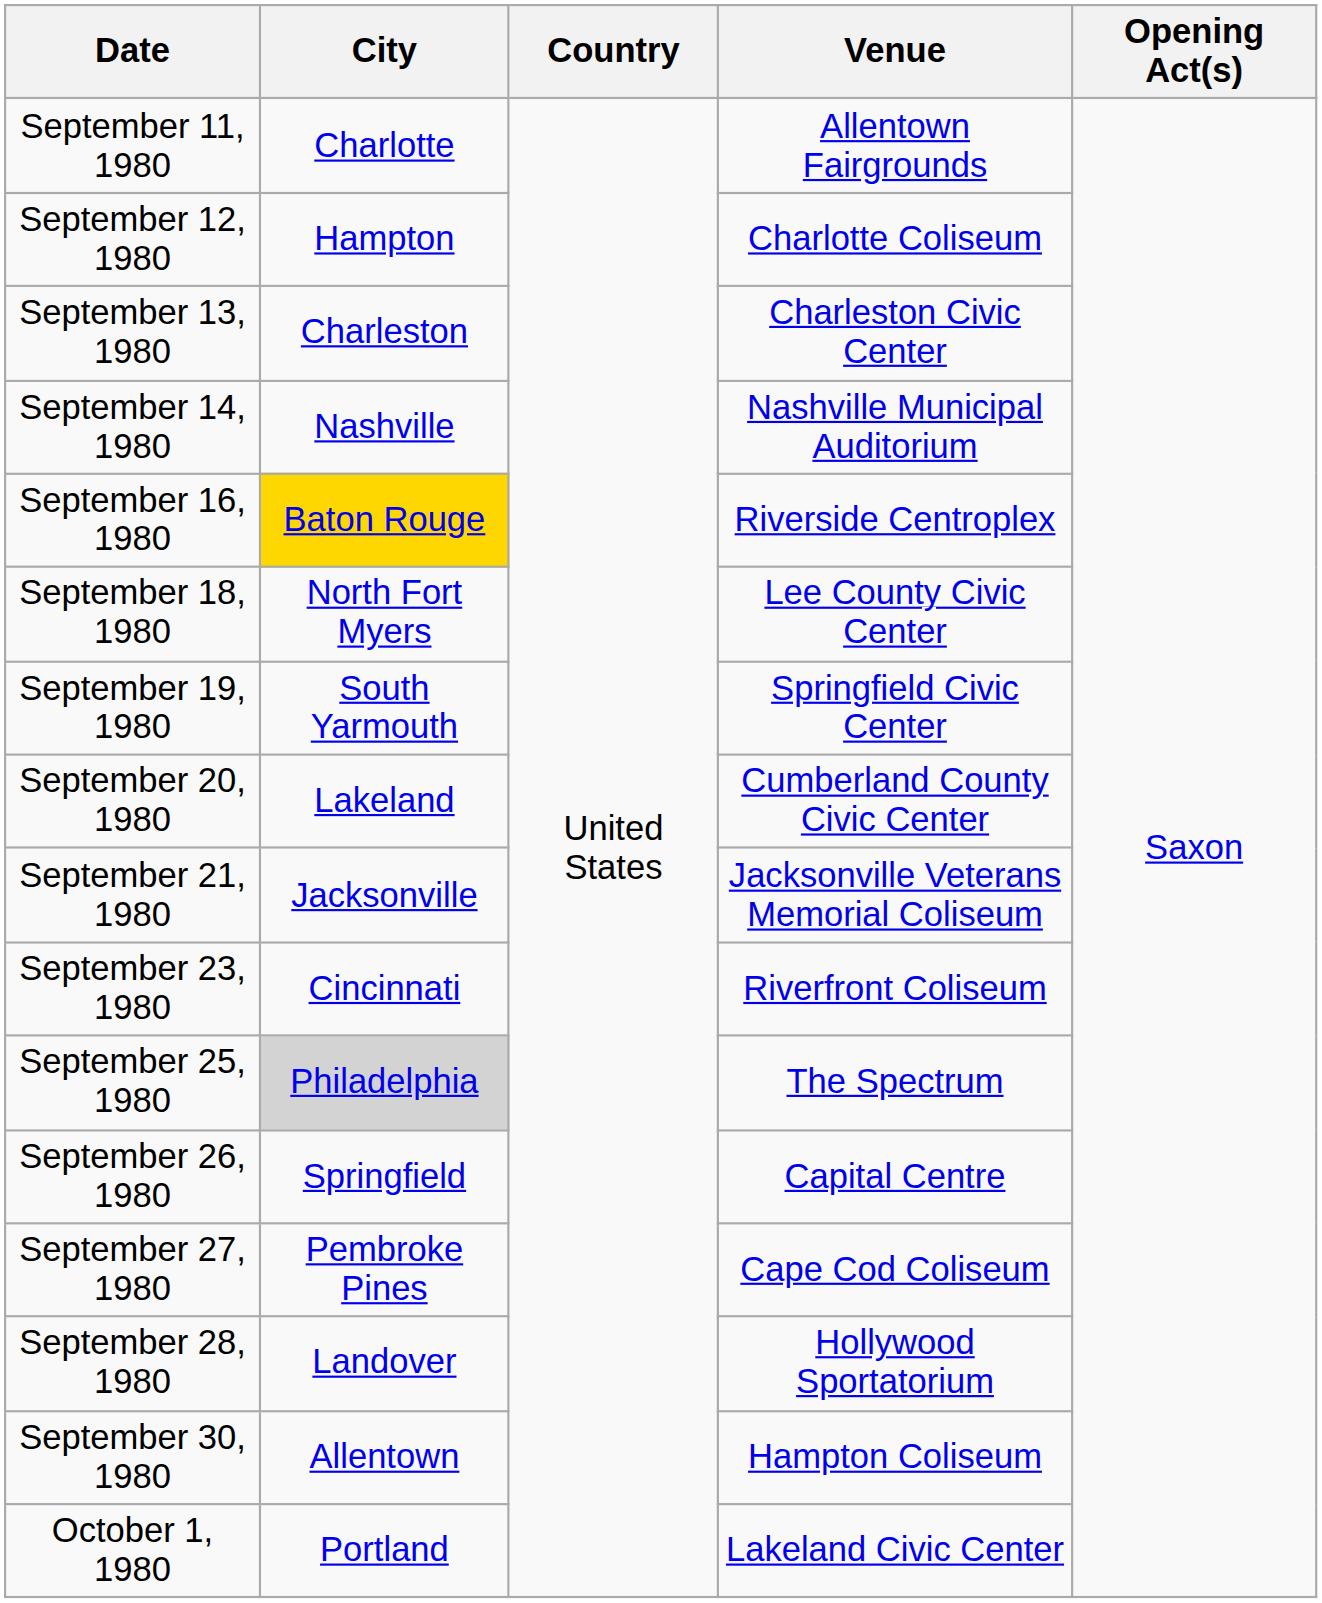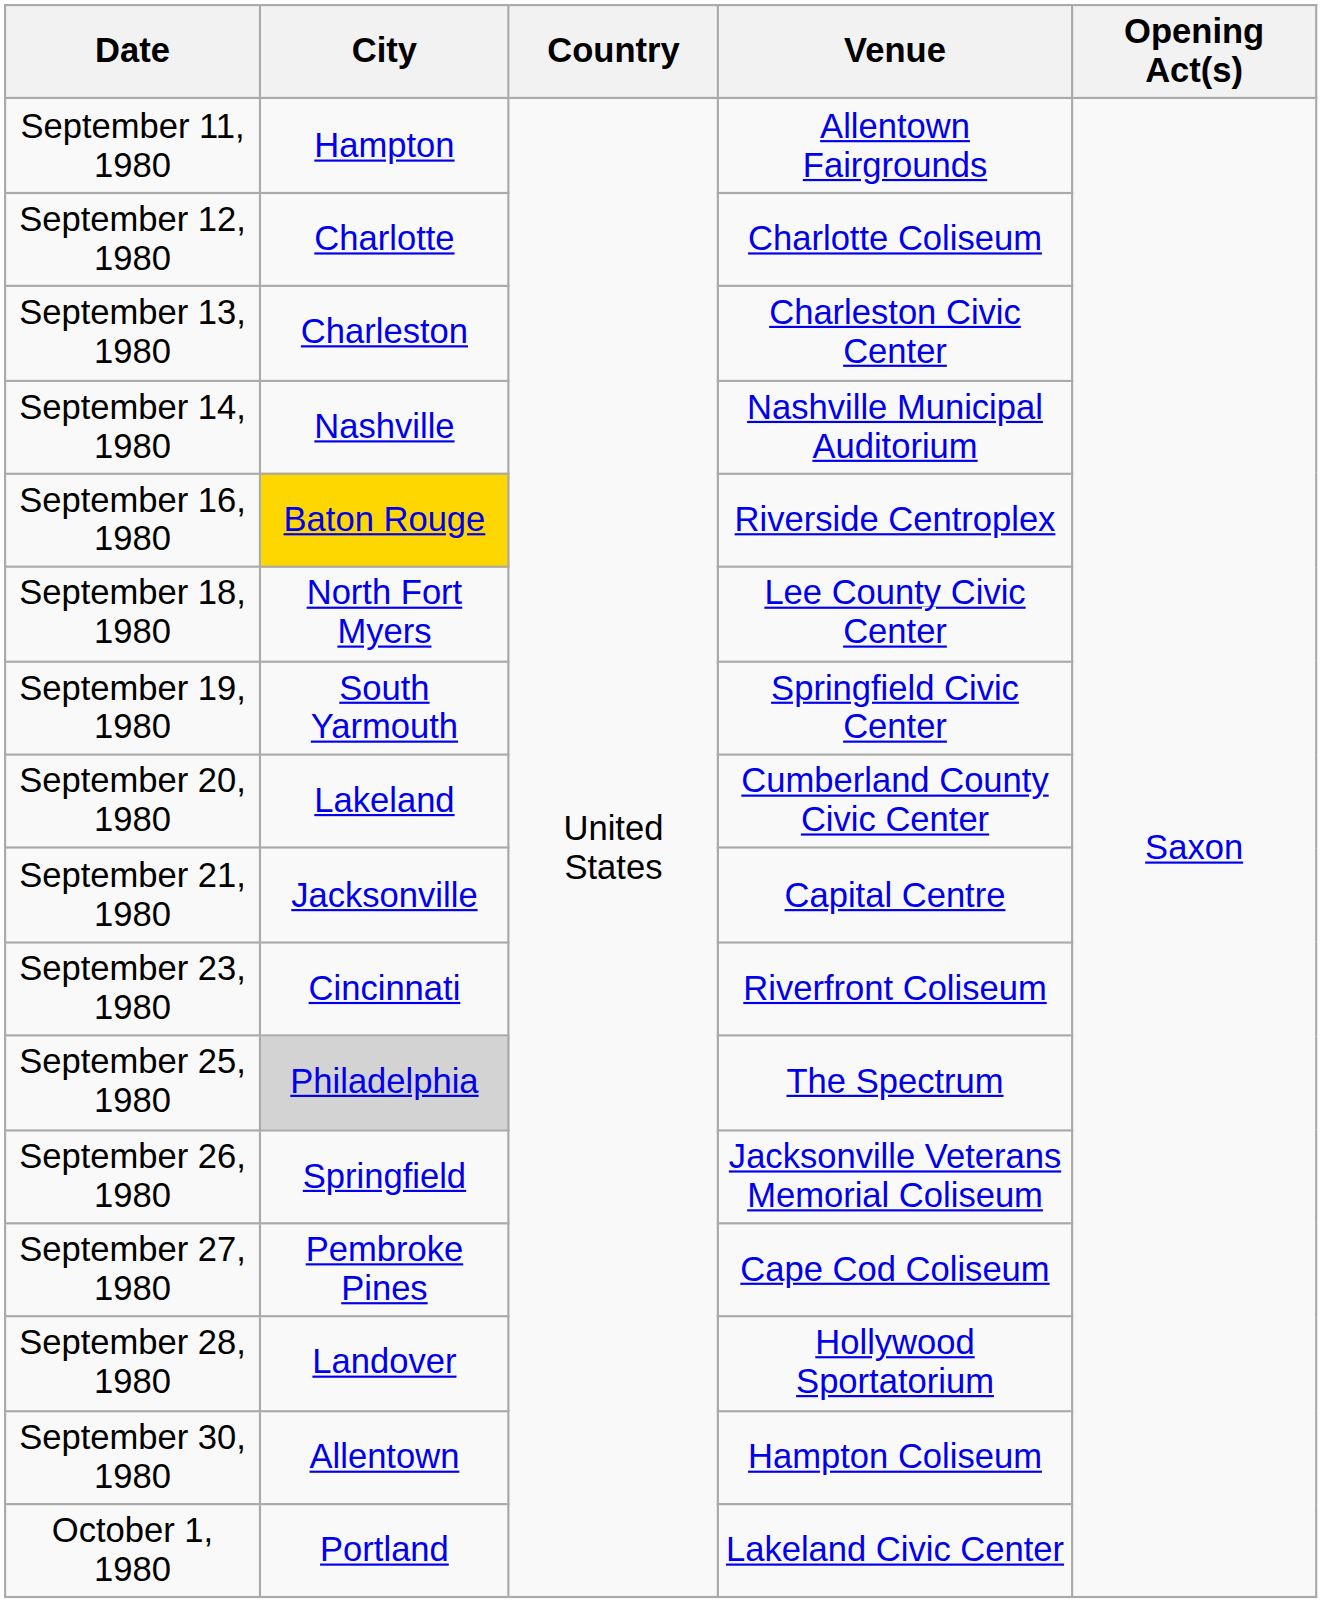(384, 145) Charlotte -> (384, 145) Hampton
(384, 238) Hampton -> (384, 238) Charlotte
(895, 894) Jacksonville Veterans Memorial Coliseum -> (895, 894) Capital Centre
(895, 1175) Capital Centre -> (895, 1175) Jacksonville Veterans Memorial Coliseum
